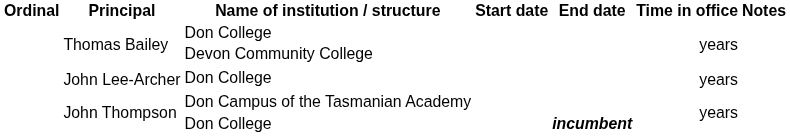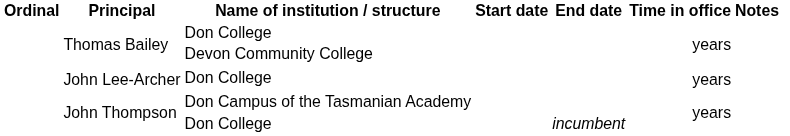(592, 123) bold -> (589, 123) normal
